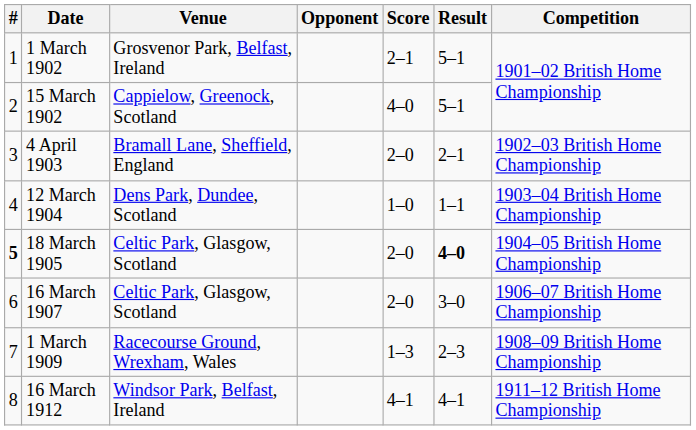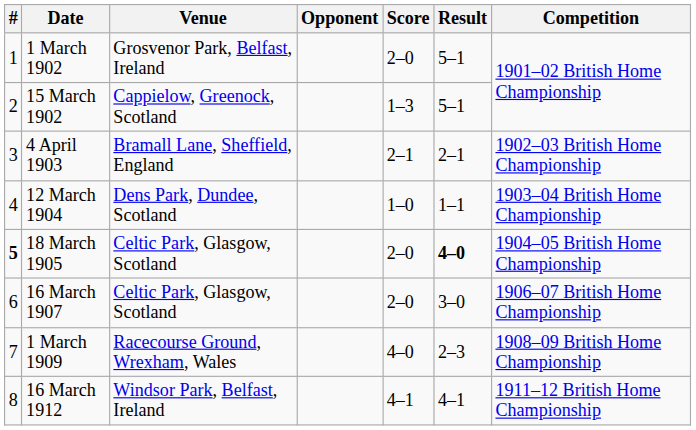(400, 57) 2–1 -> (400, 57) 2–0
(400, 106) 4–0 -> (400, 106) 1–3
(400, 155) 2–0 -> (400, 155) 2–1
(400, 351) 1–3 -> (400, 351) 4–0
